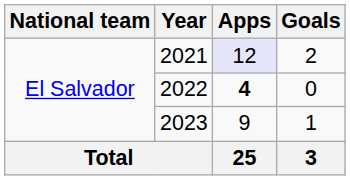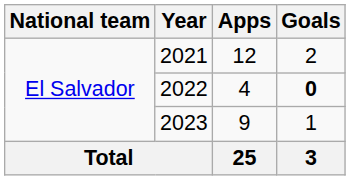(244, 55) lavender background -> (244, 55) no background
(244, 89) bold -> (244, 89) normal
(311, 89) normal -> (311, 89) bold
